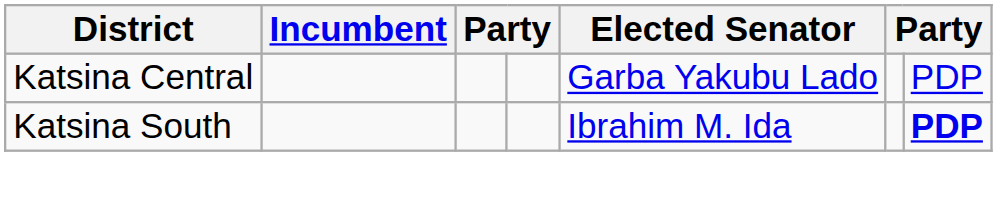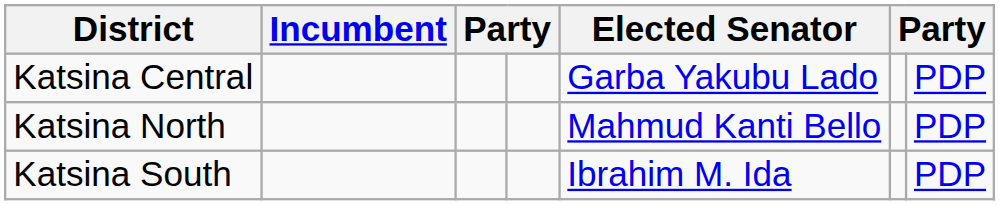+ row: (120, 126)
(947, 126) bold -> (950, 174) normal
